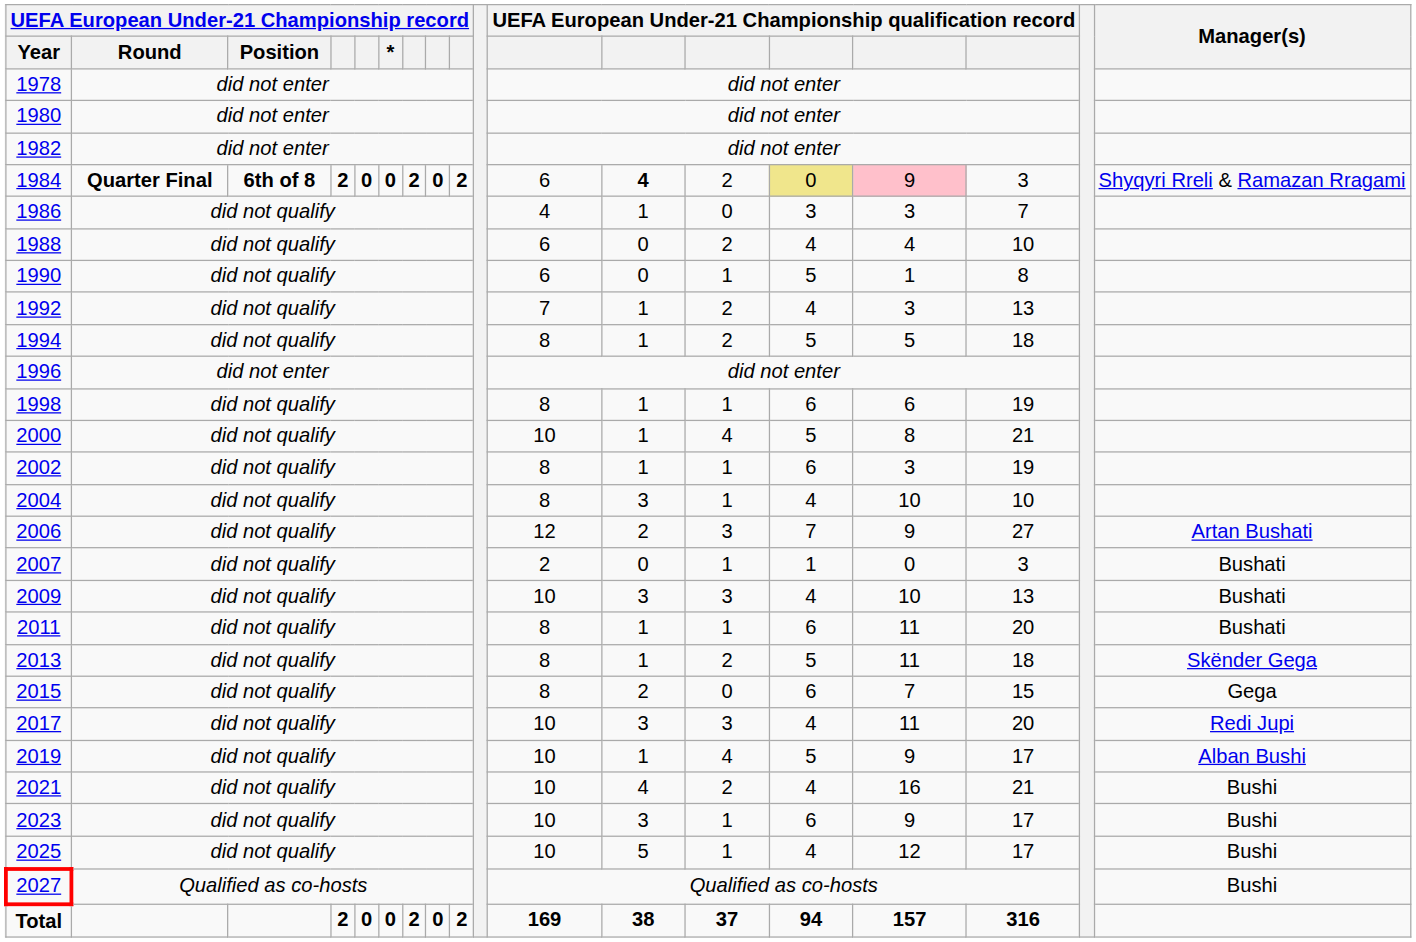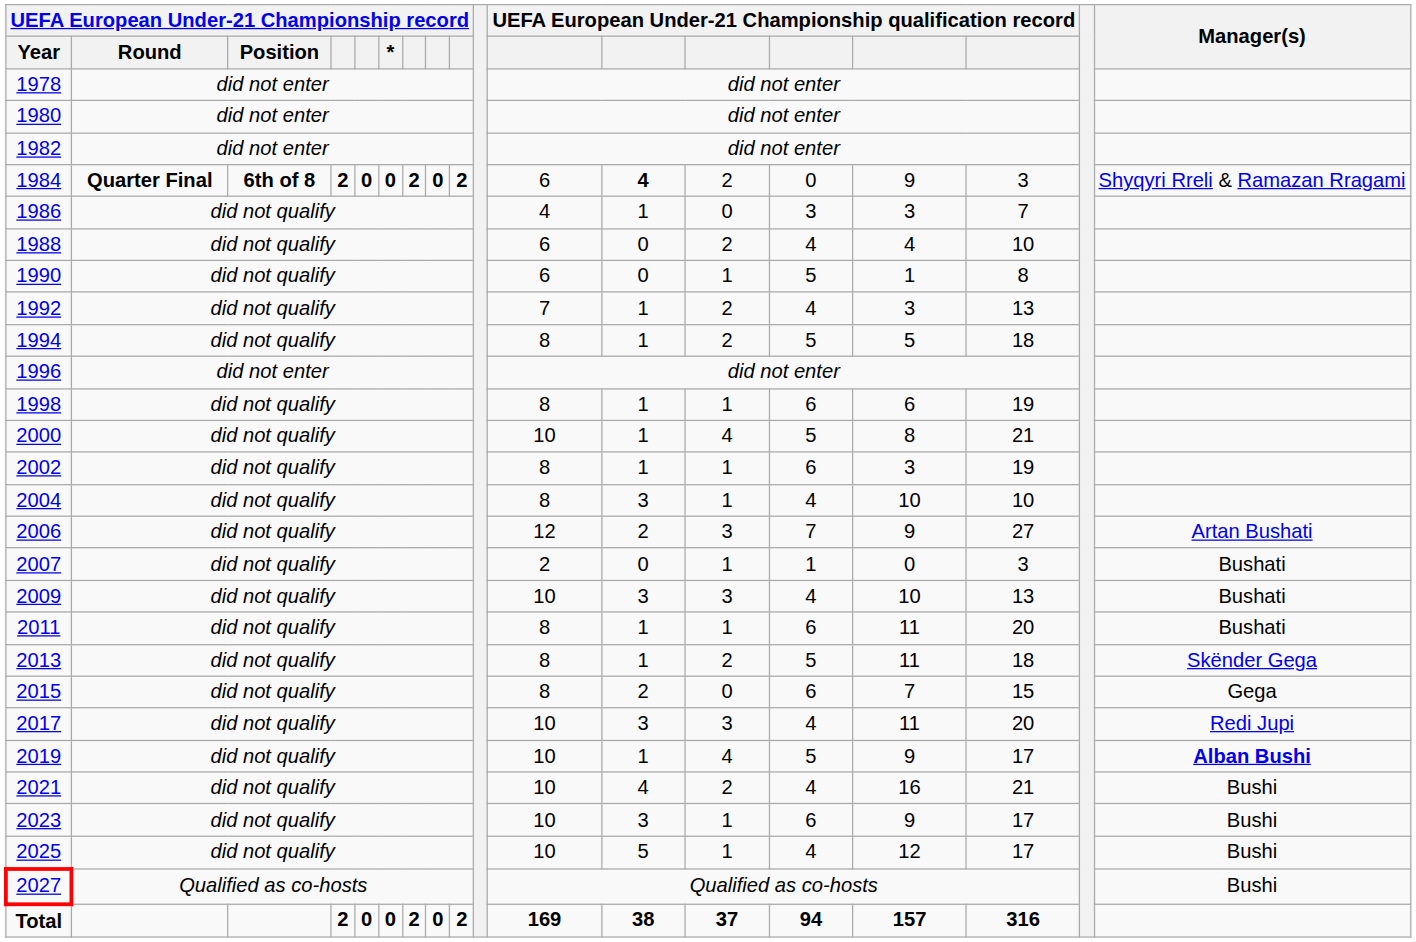(811, 180) khaki background -> (811, 180) no background
(910, 180) pink background -> (910, 180) no background
(1252, 755) normal -> (1252, 755) bold
